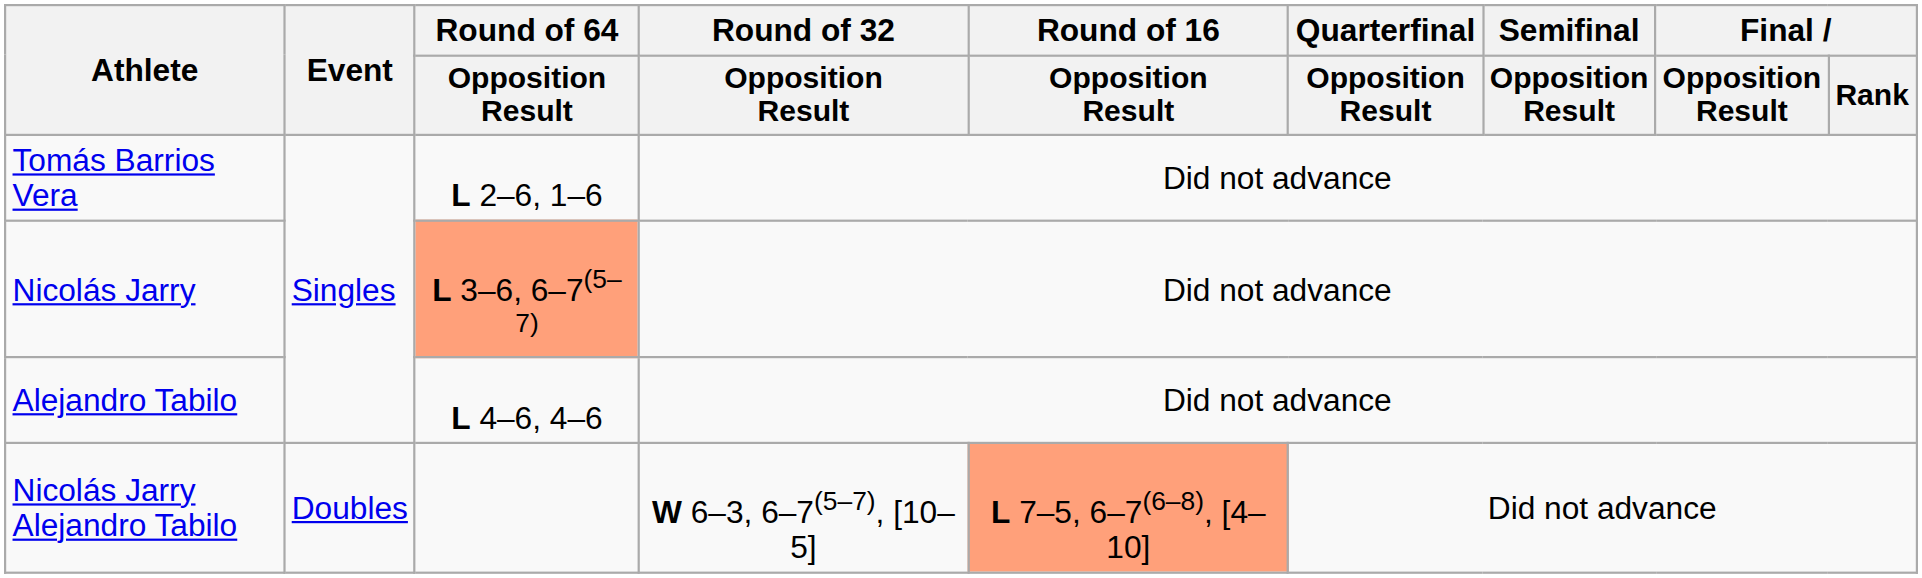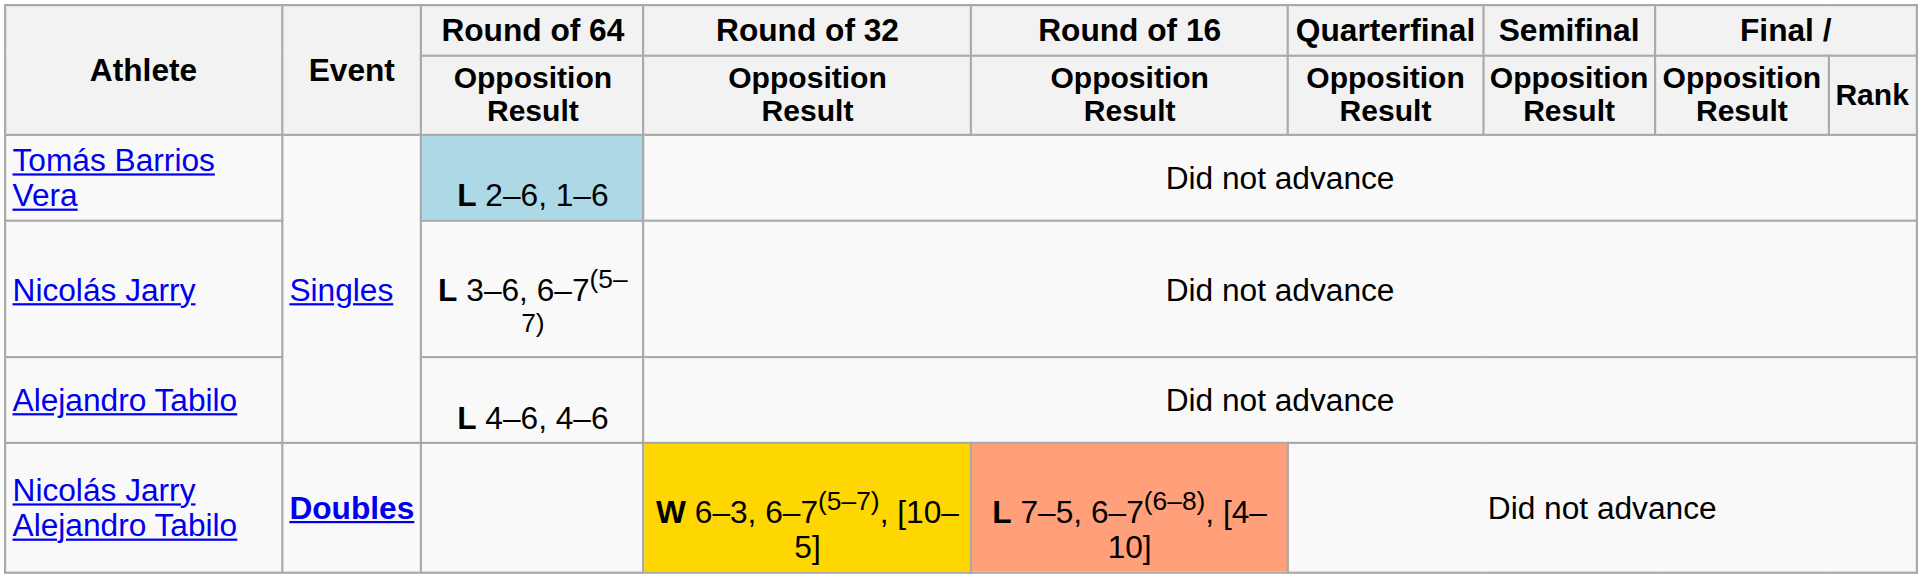(527, 196) no background -> (533, 196) lightblue background
(527, 301) lightsalmon background -> (533, 301) no background
(350, 508) normal -> (352, 508) bold
(803, 525) no background -> (807, 525) gold background
